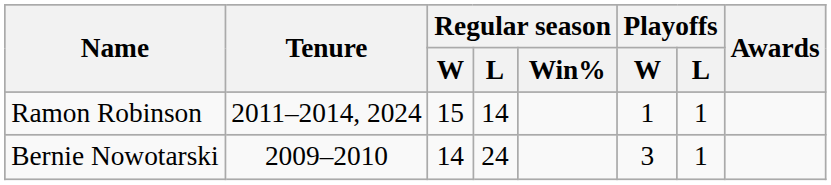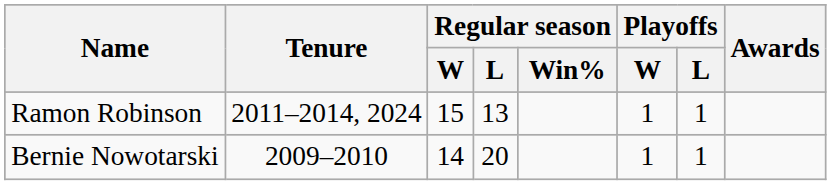(495, 112) 14 -> (495, 112) 13
(495, 156) 24 -> (495, 156) 20
(647, 156) 3 -> (647, 156) 1
